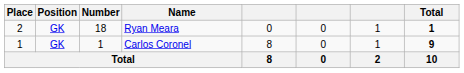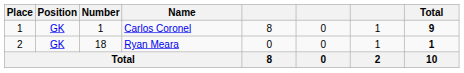rows swapped: (158, 44) <-> (152, 28)
